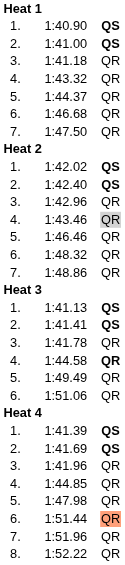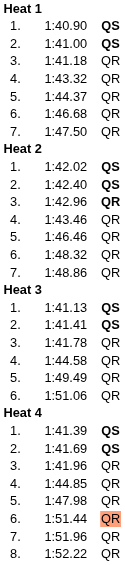(111, 202) normal -> (111, 202) bold
(111, 219) lightgrey background -> (111, 219) no background
(111, 360) bold -> (111, 360) normal
